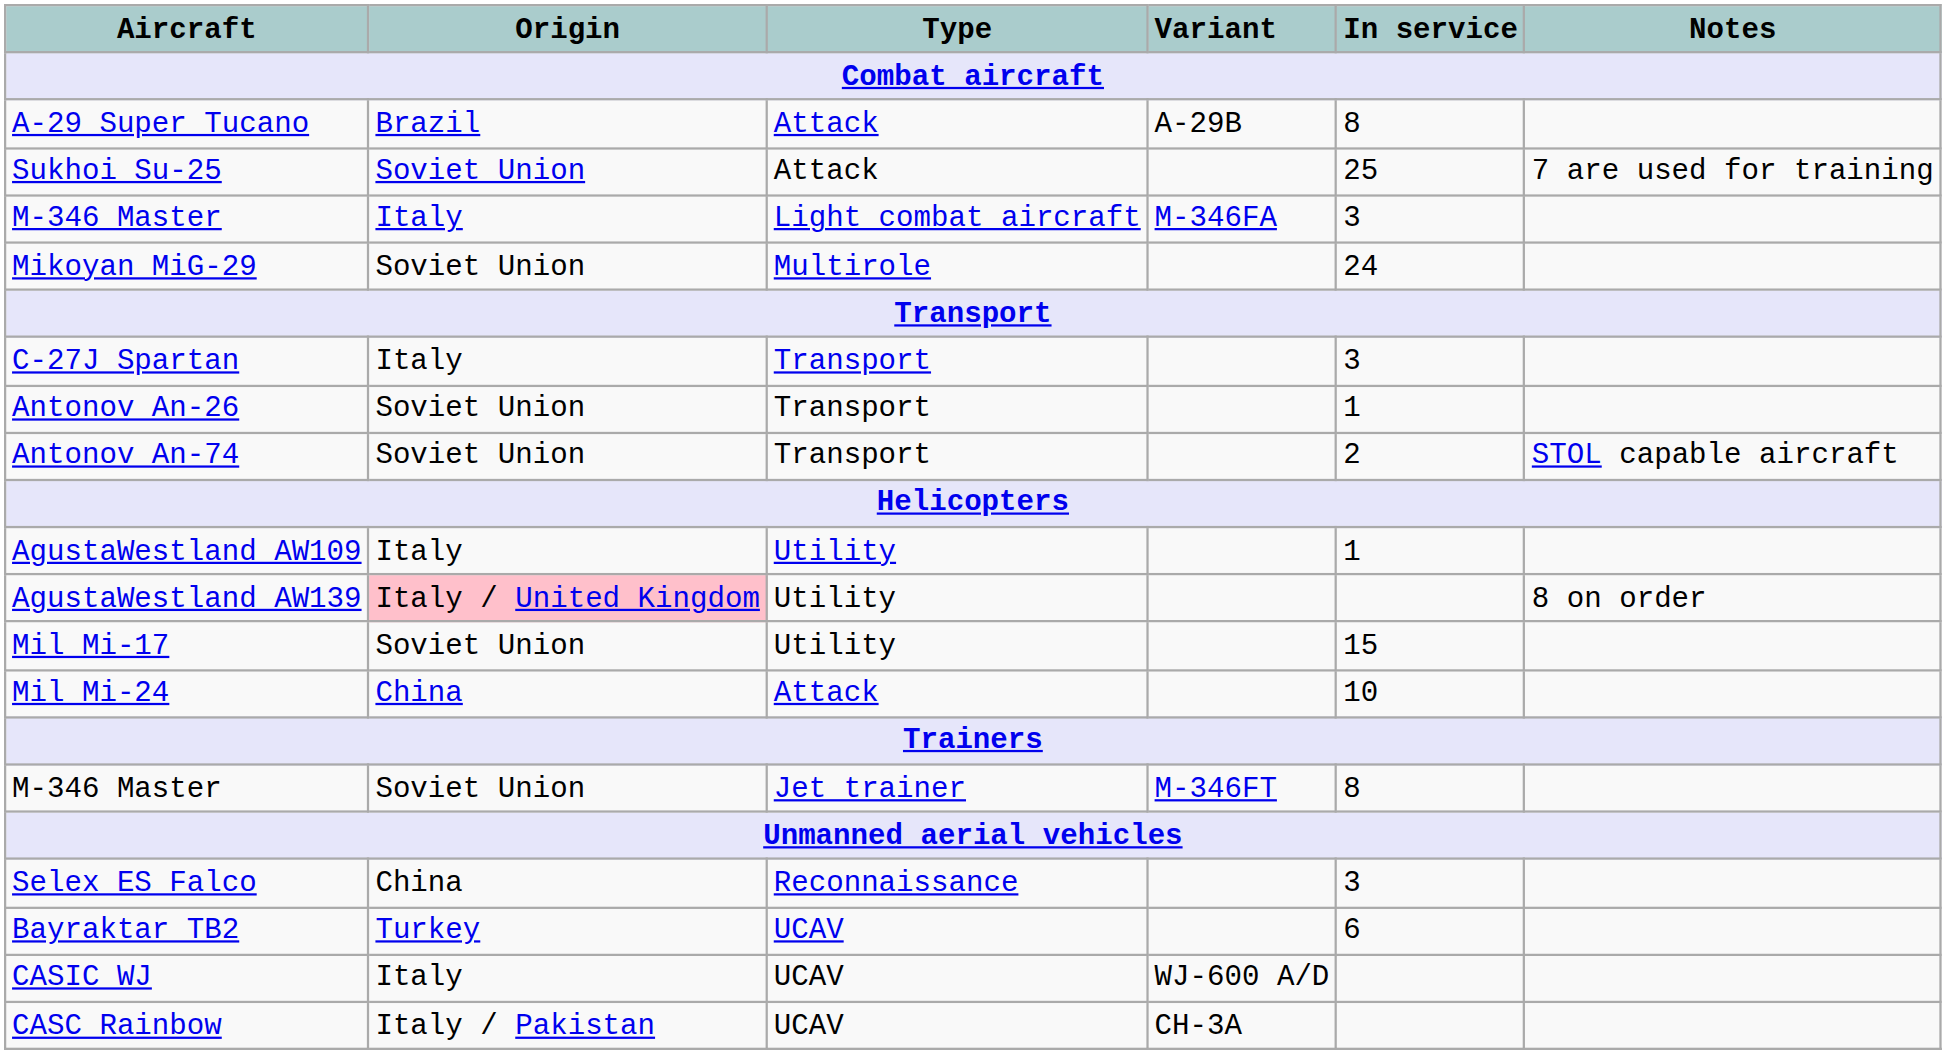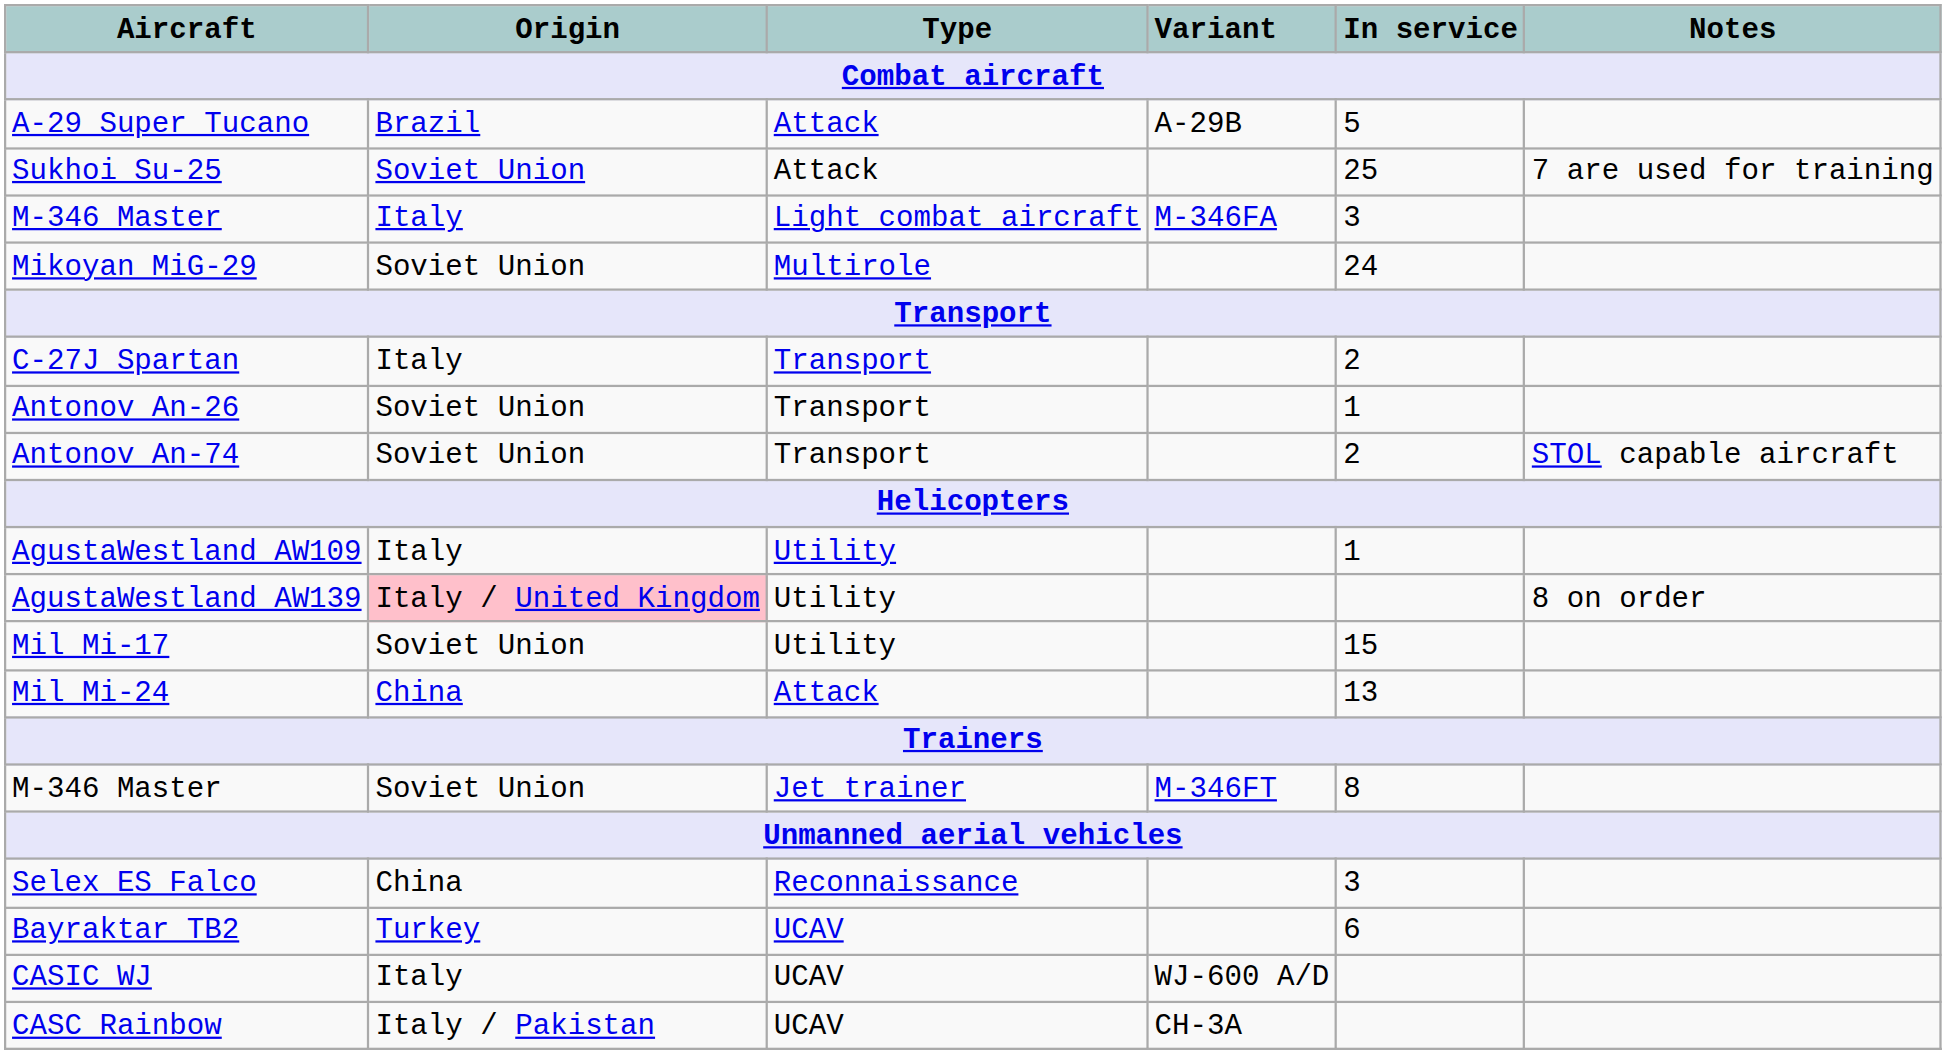(1352, 124) 8 -> (1352, 124) 5
(1352, 361) 3 -> (1352, 361) 2
(1361, 693) 10 -> (1361, 693) 13
